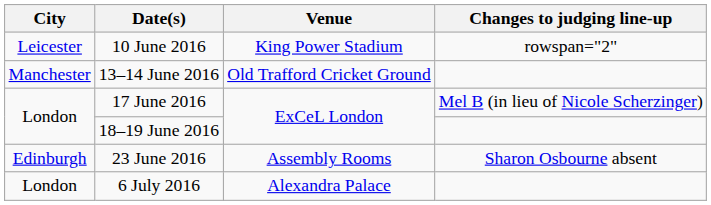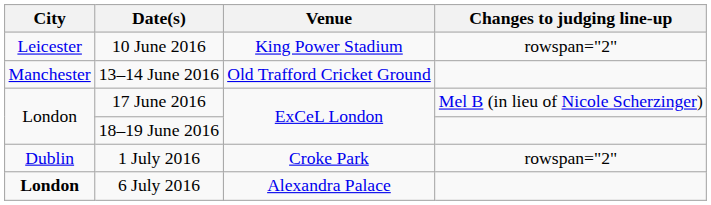- row: (159, 158)
+ row: (159, 158)
(50, 185) normal -> (50, 185) bold
